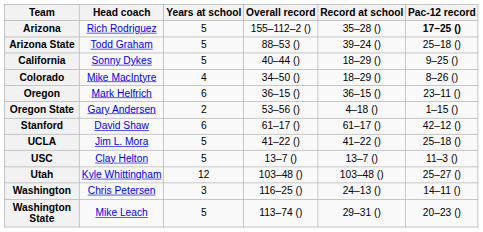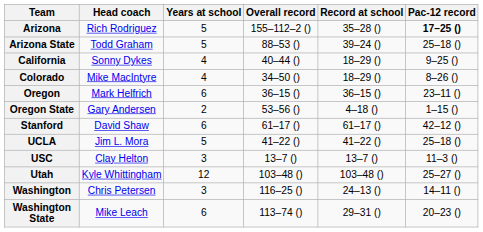(204, 61) 5 -> (204, 61) 4
(204, 158) 5 -> (204, 158) 3
(204, 213) 5 -> (204, 213) 6
